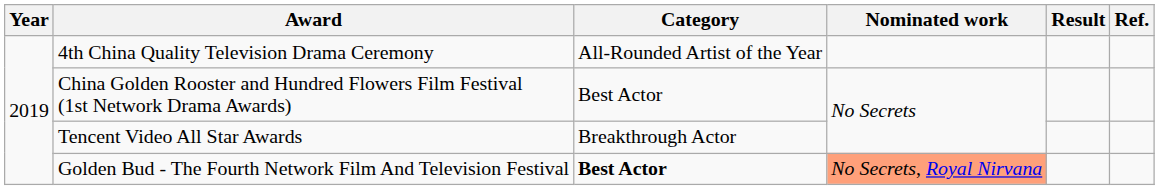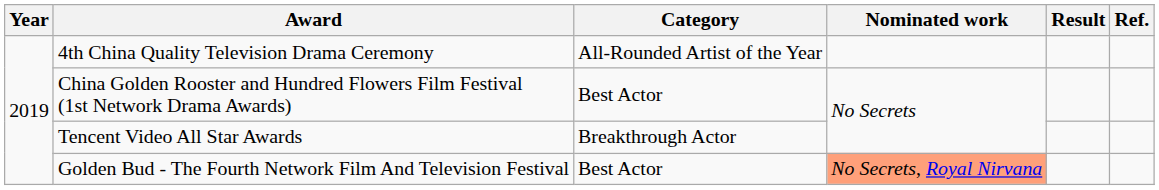(622, 168) bold -> (620, 168) normal
